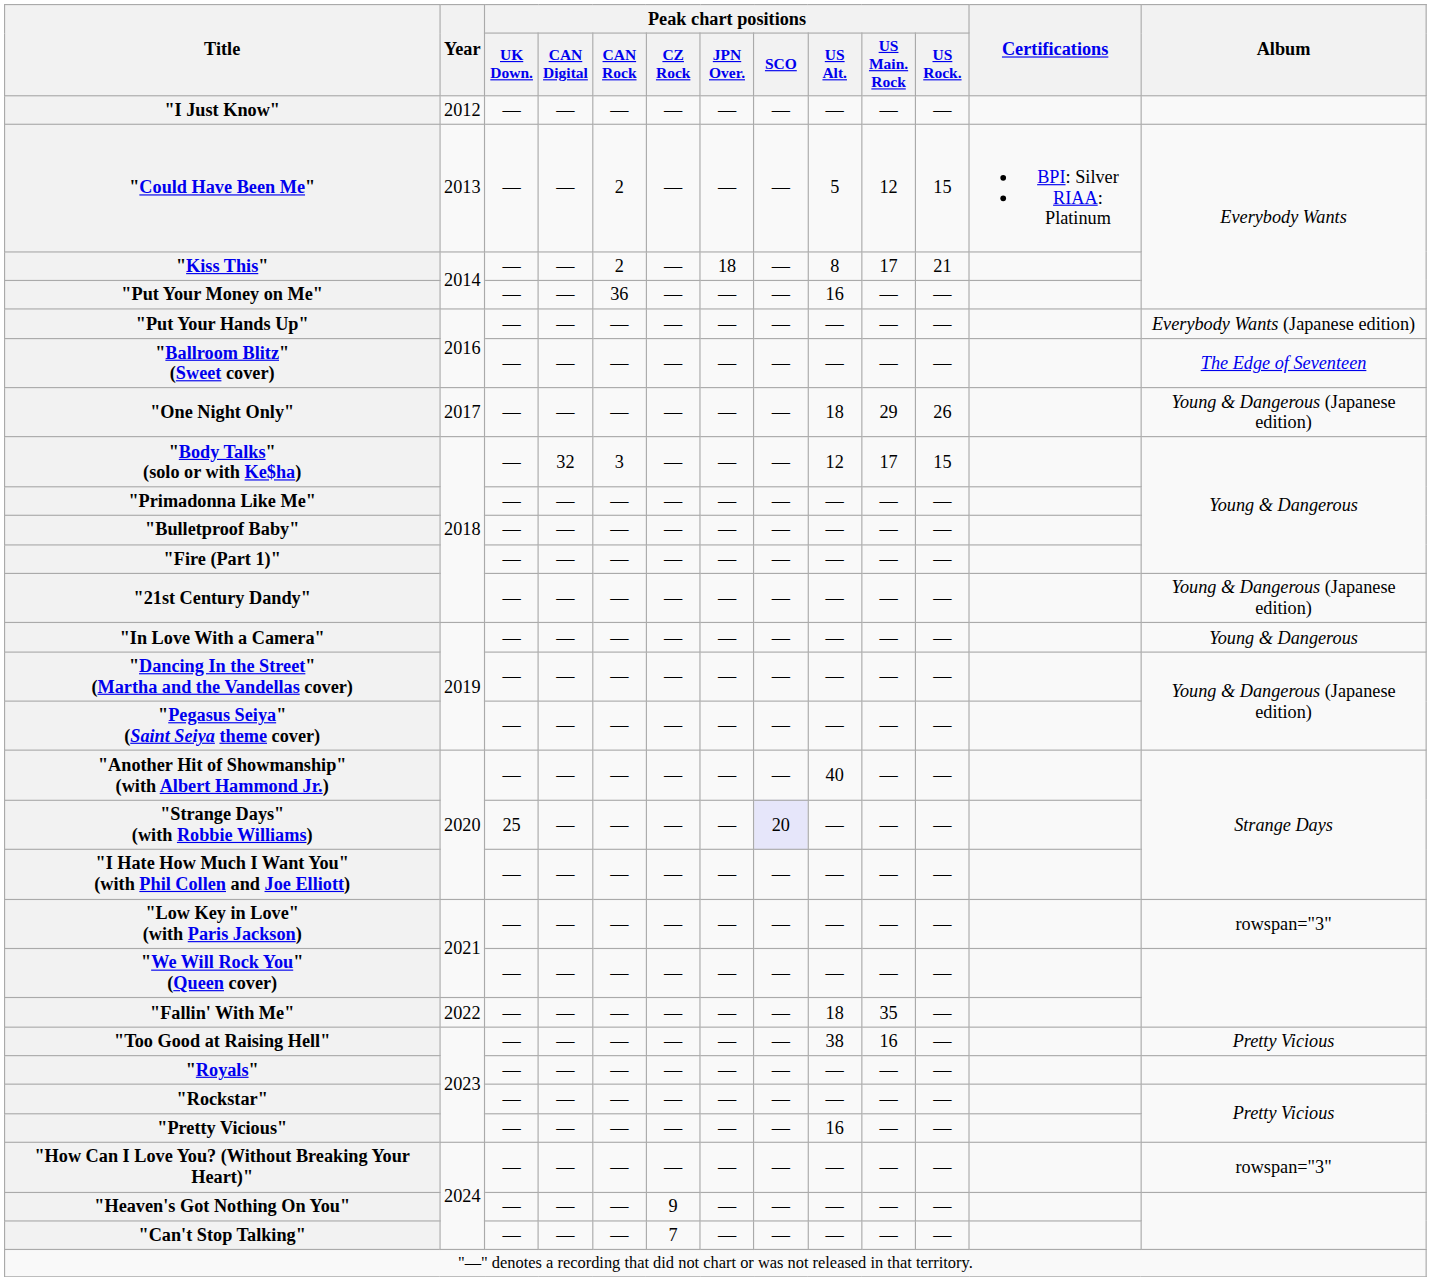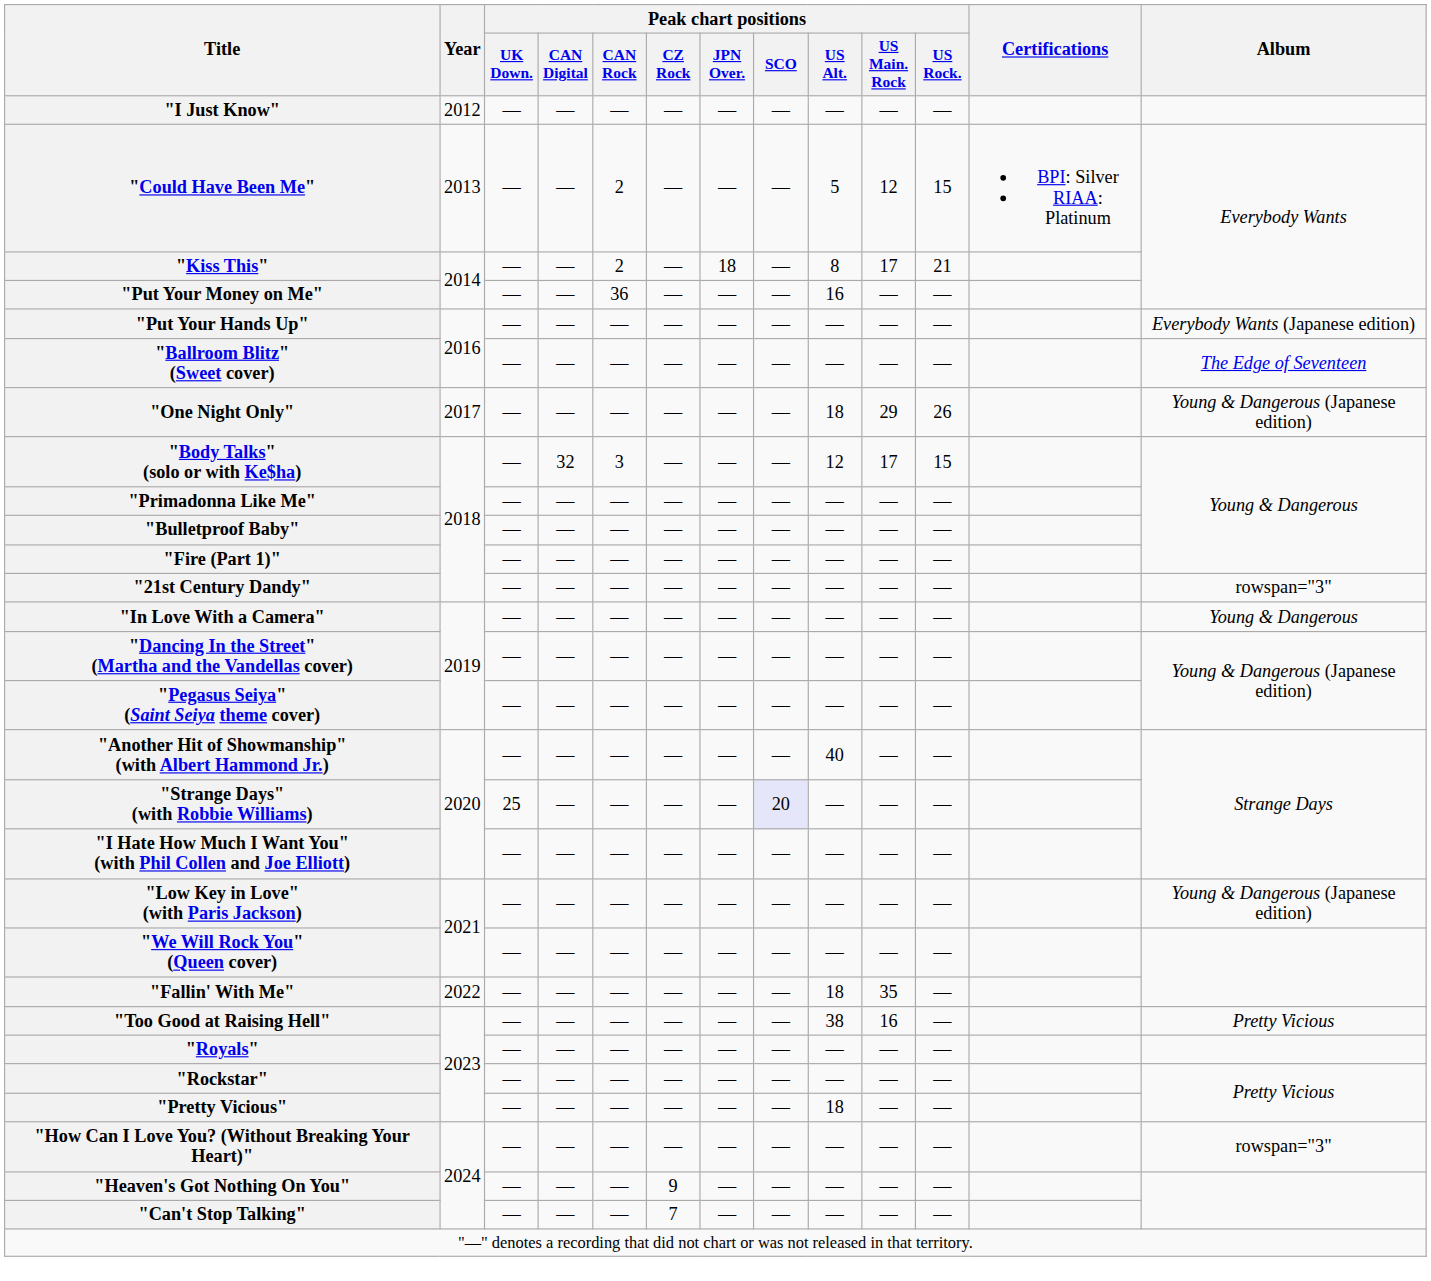(1284, 598) Young & Dangerous (Japanese edition) -> (1284, 587) rowspan="3"
(1284, 923) rowspan="3" -> (1284, 903) Young & Dangerous (Japanese edition)
(835, 1127) 16 -> (835, 1107) 18
